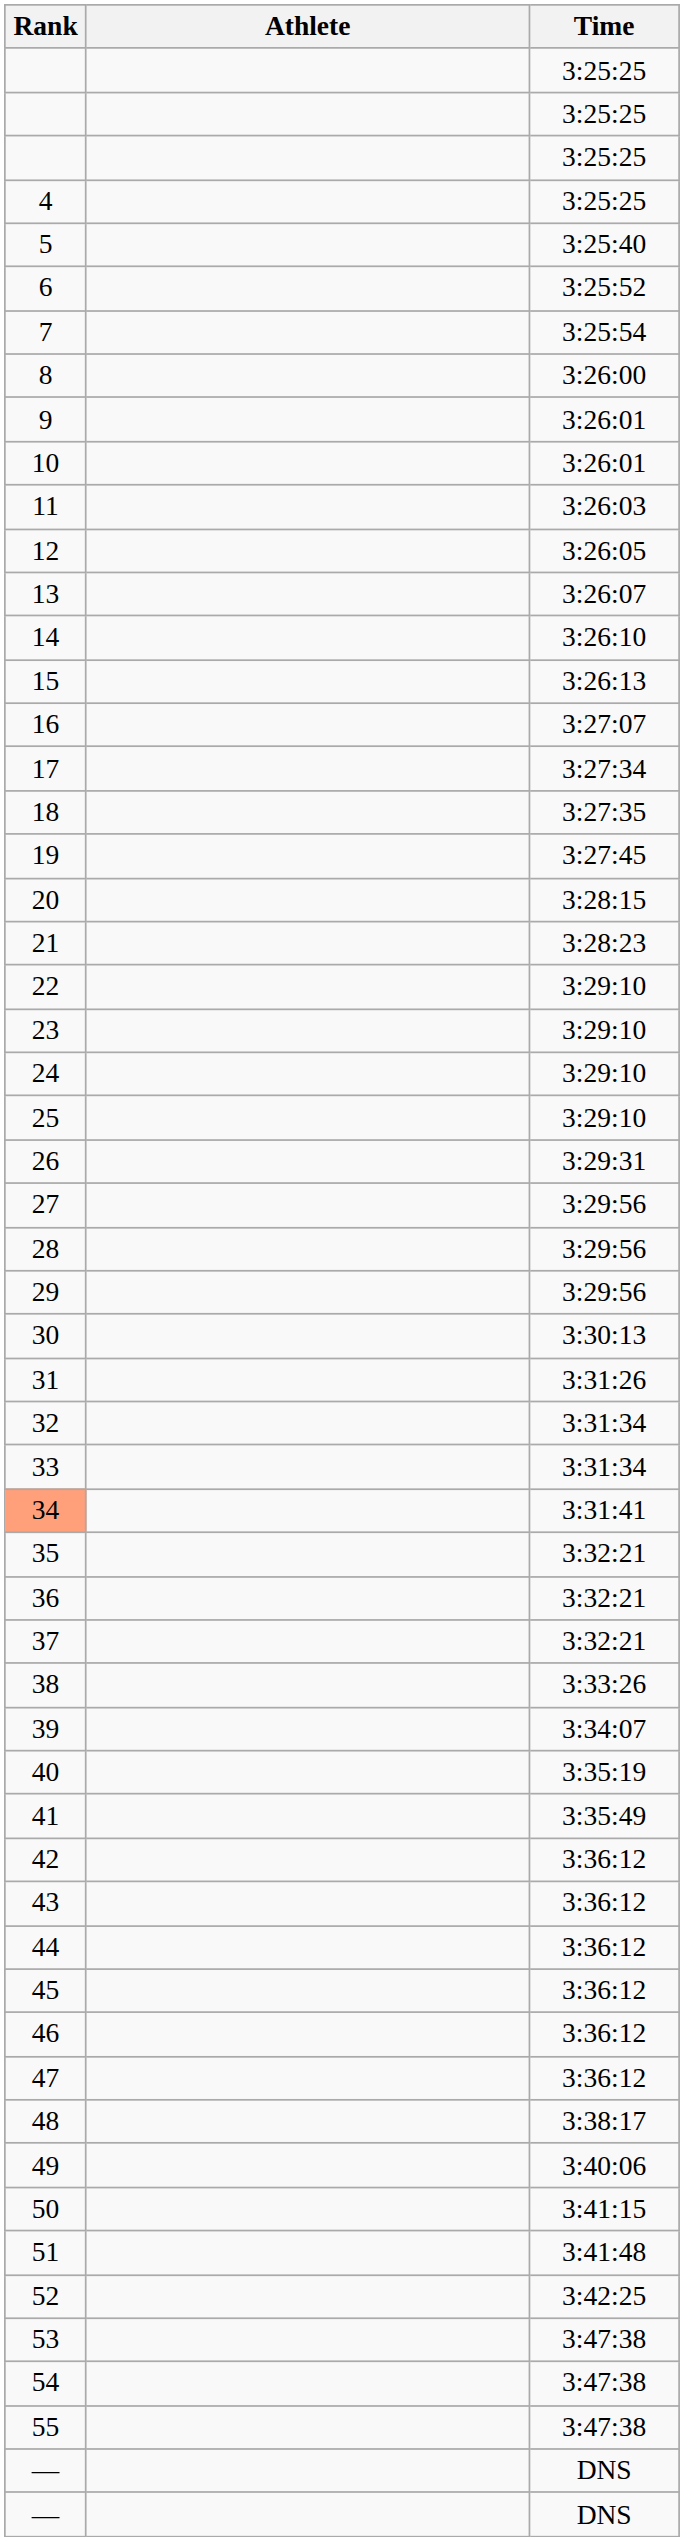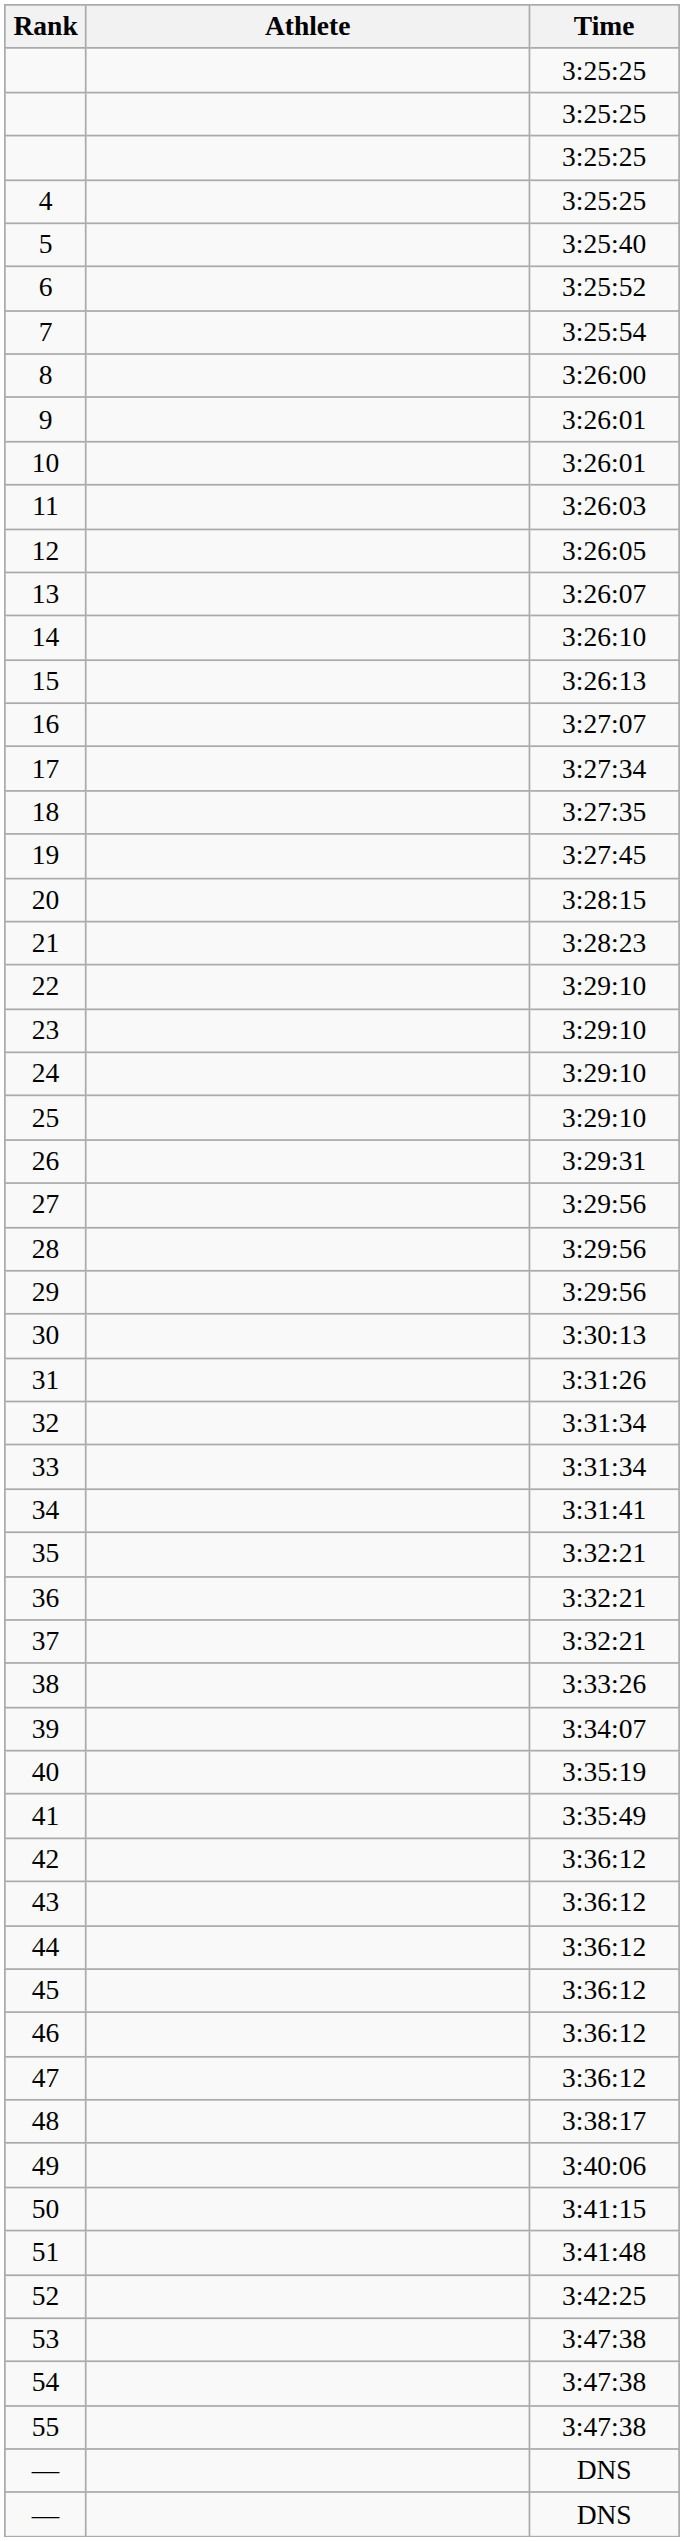(46, 1510) lightsalmon background -> (46, 1510) no background
